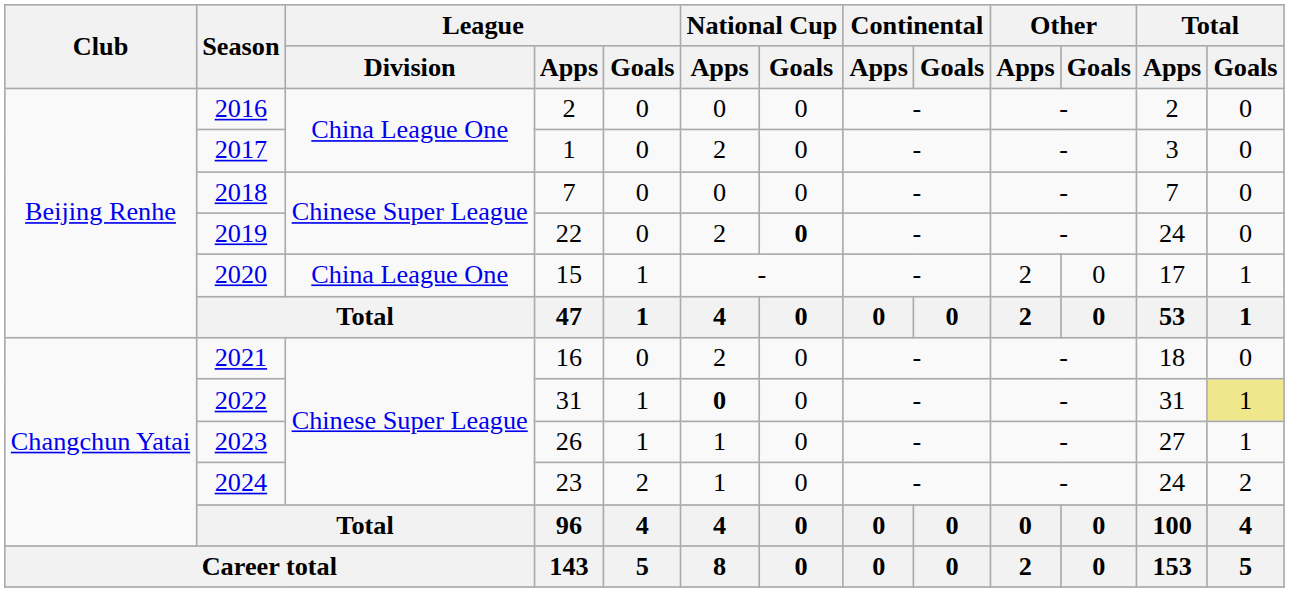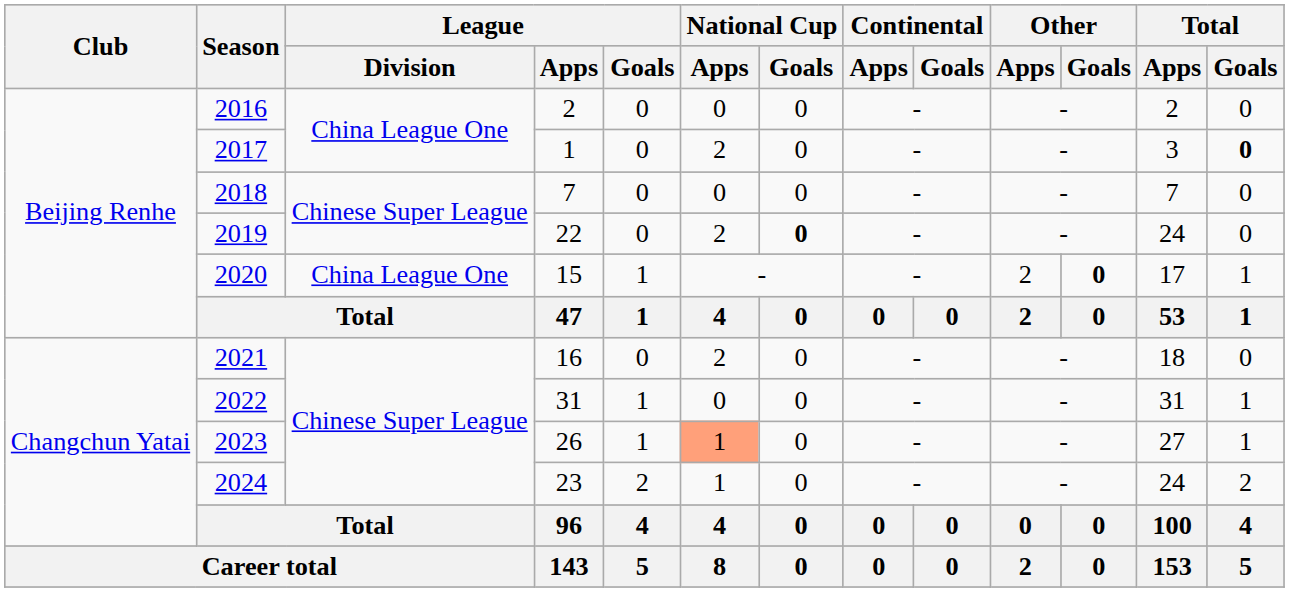(1245, 150) normal -> (1245, 150) bold
(1099, 274) normal -> (1099, 274) bold
(720, 399) bold -> (720, 399) normal
(1245, 399) khaki background -> (1245, 399) no background
(720, 441) no background -> (720, 441) lightsalmon background
